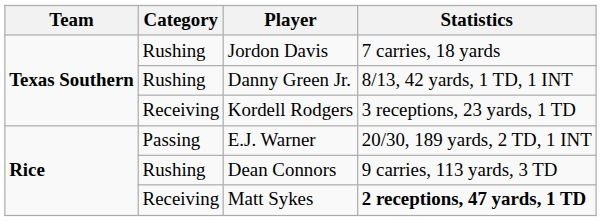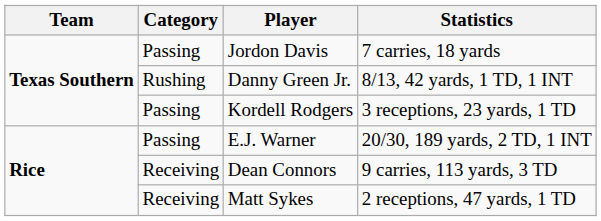(174, 50) Rushing -> (171, 50) Passing
(181, 110) Receiving -> (171, 110) Passing
(174, 170) Rushing -> (181, 170) Receiving
(474, 200) bold -> (469, 200) normal
